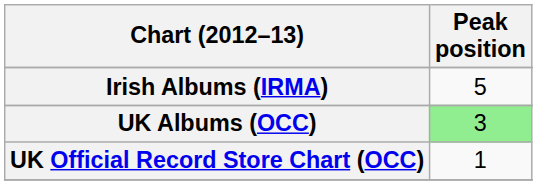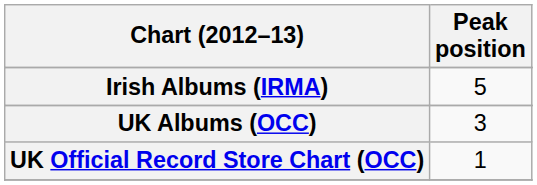(480, 123) lightgreen background -> (480, 123) no background
